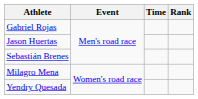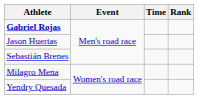(31, 27) normal -> (34, 27) bold
